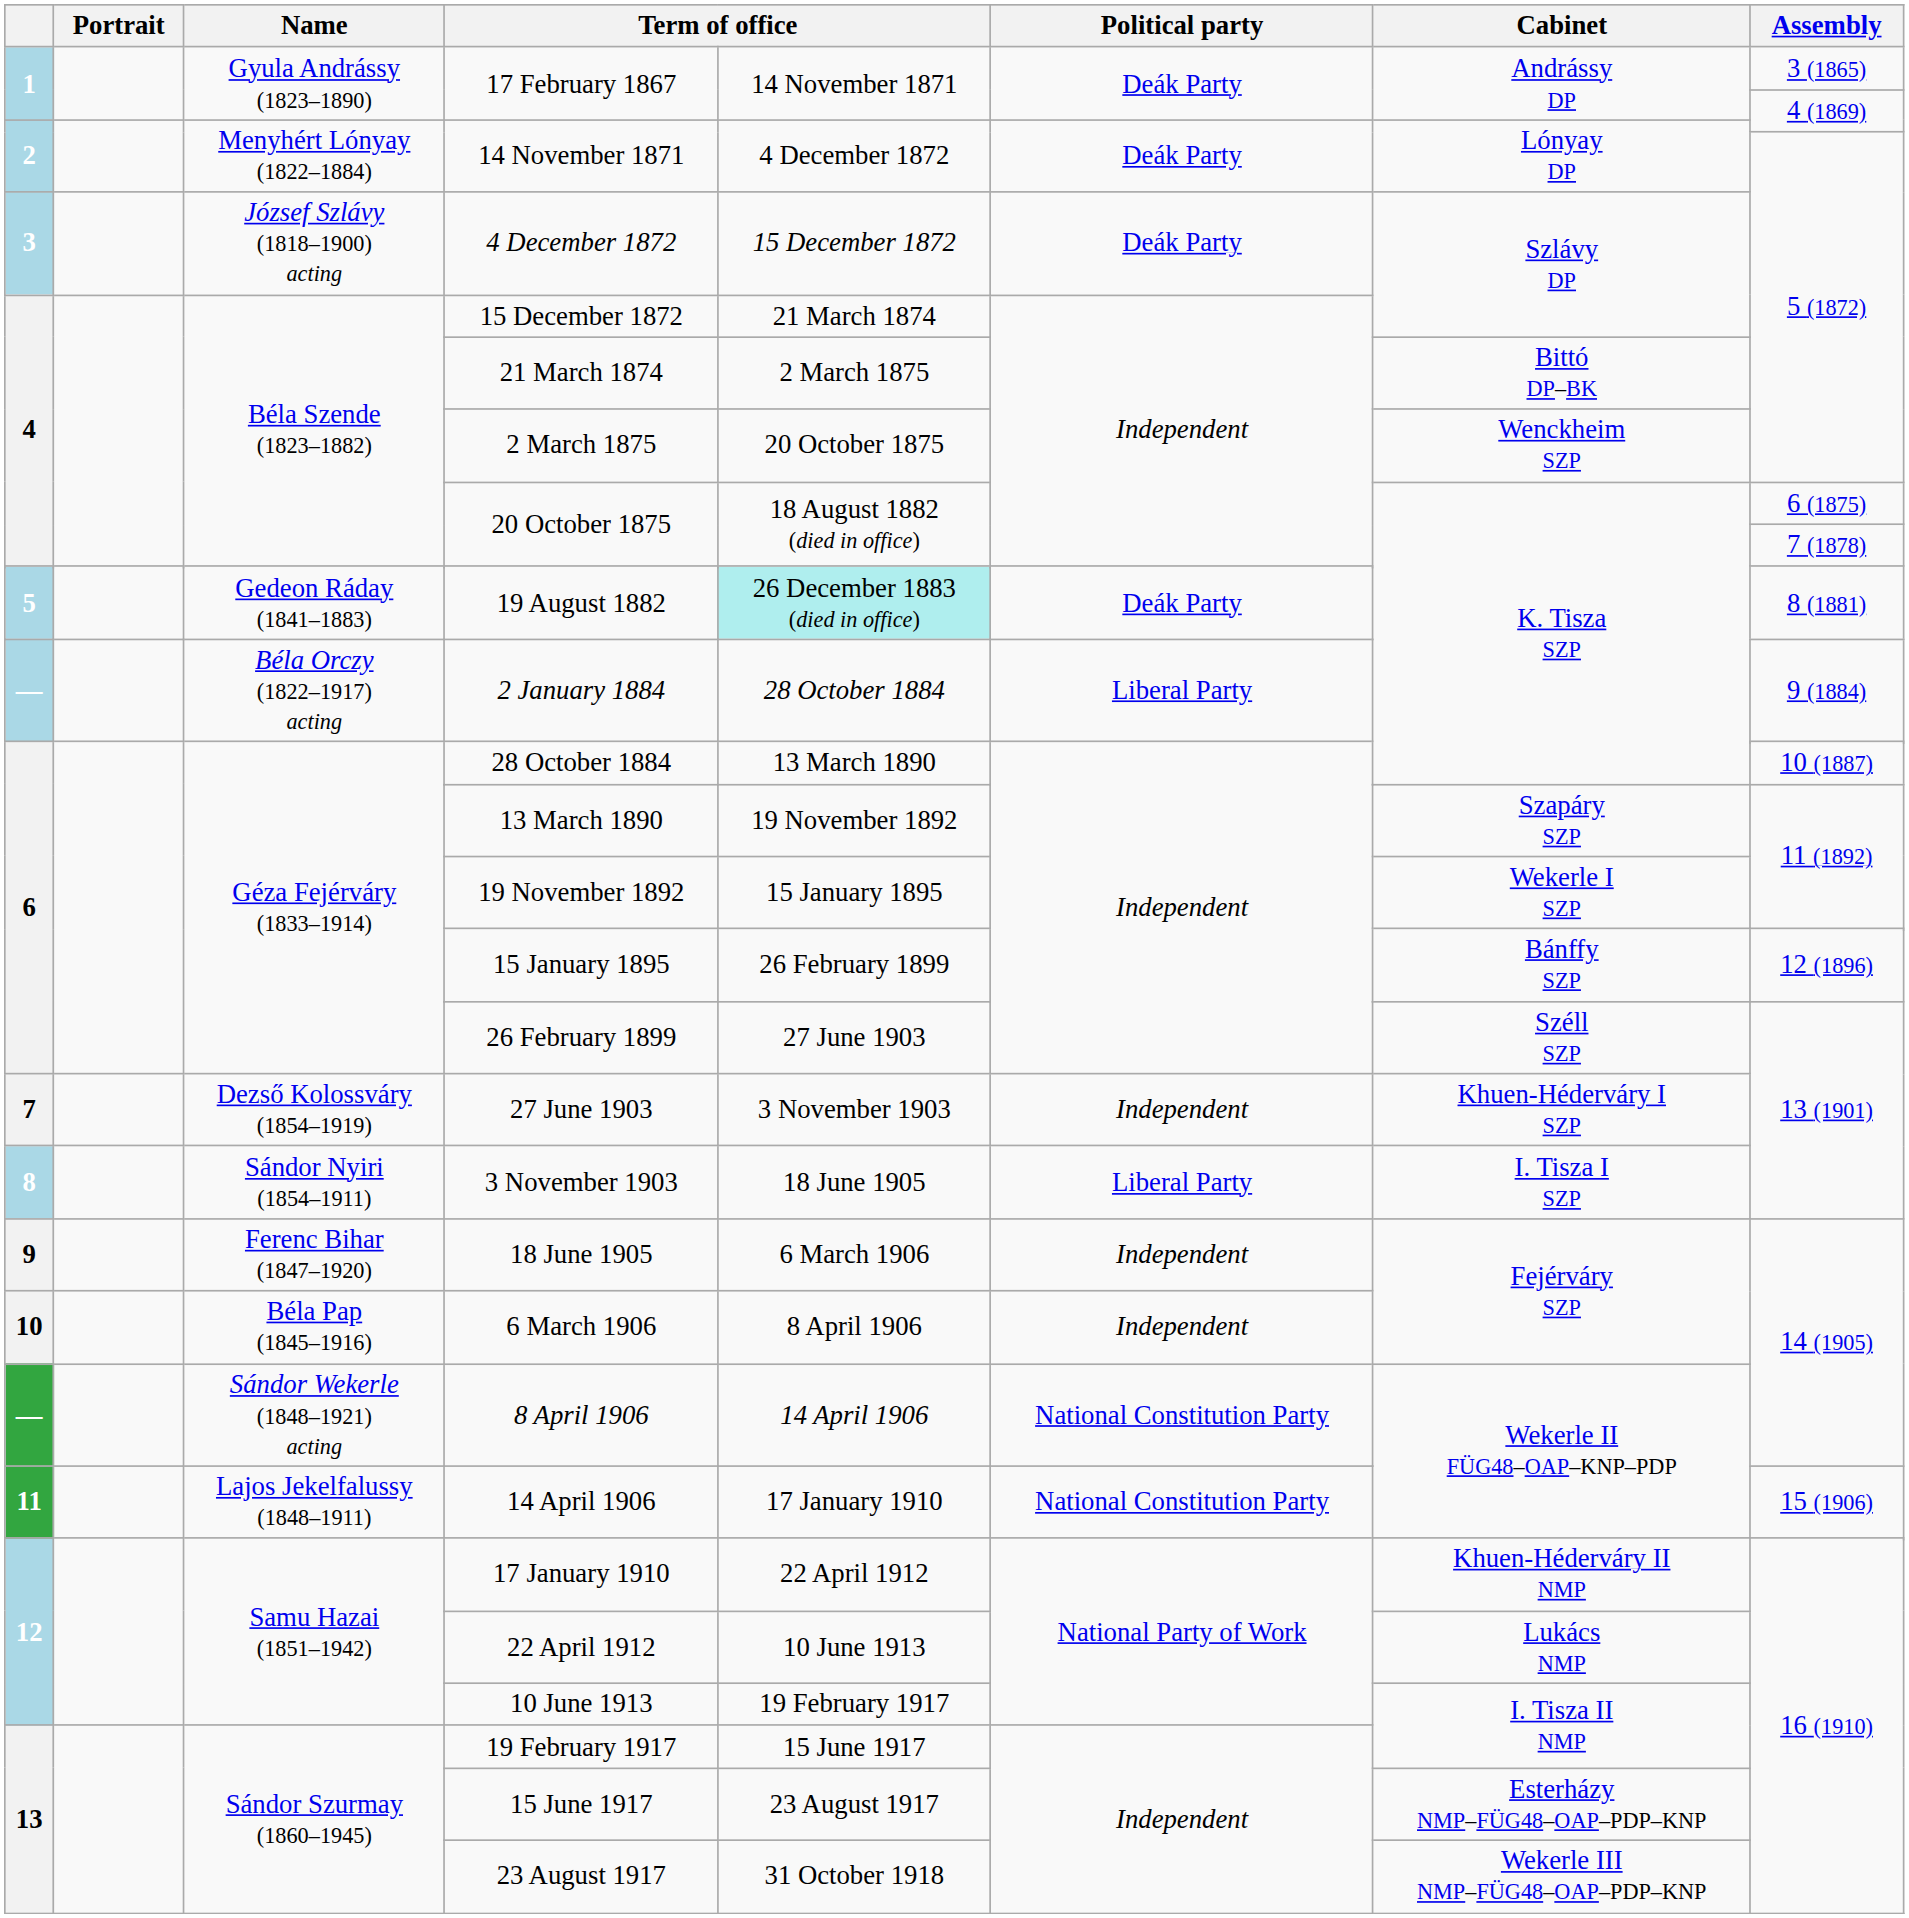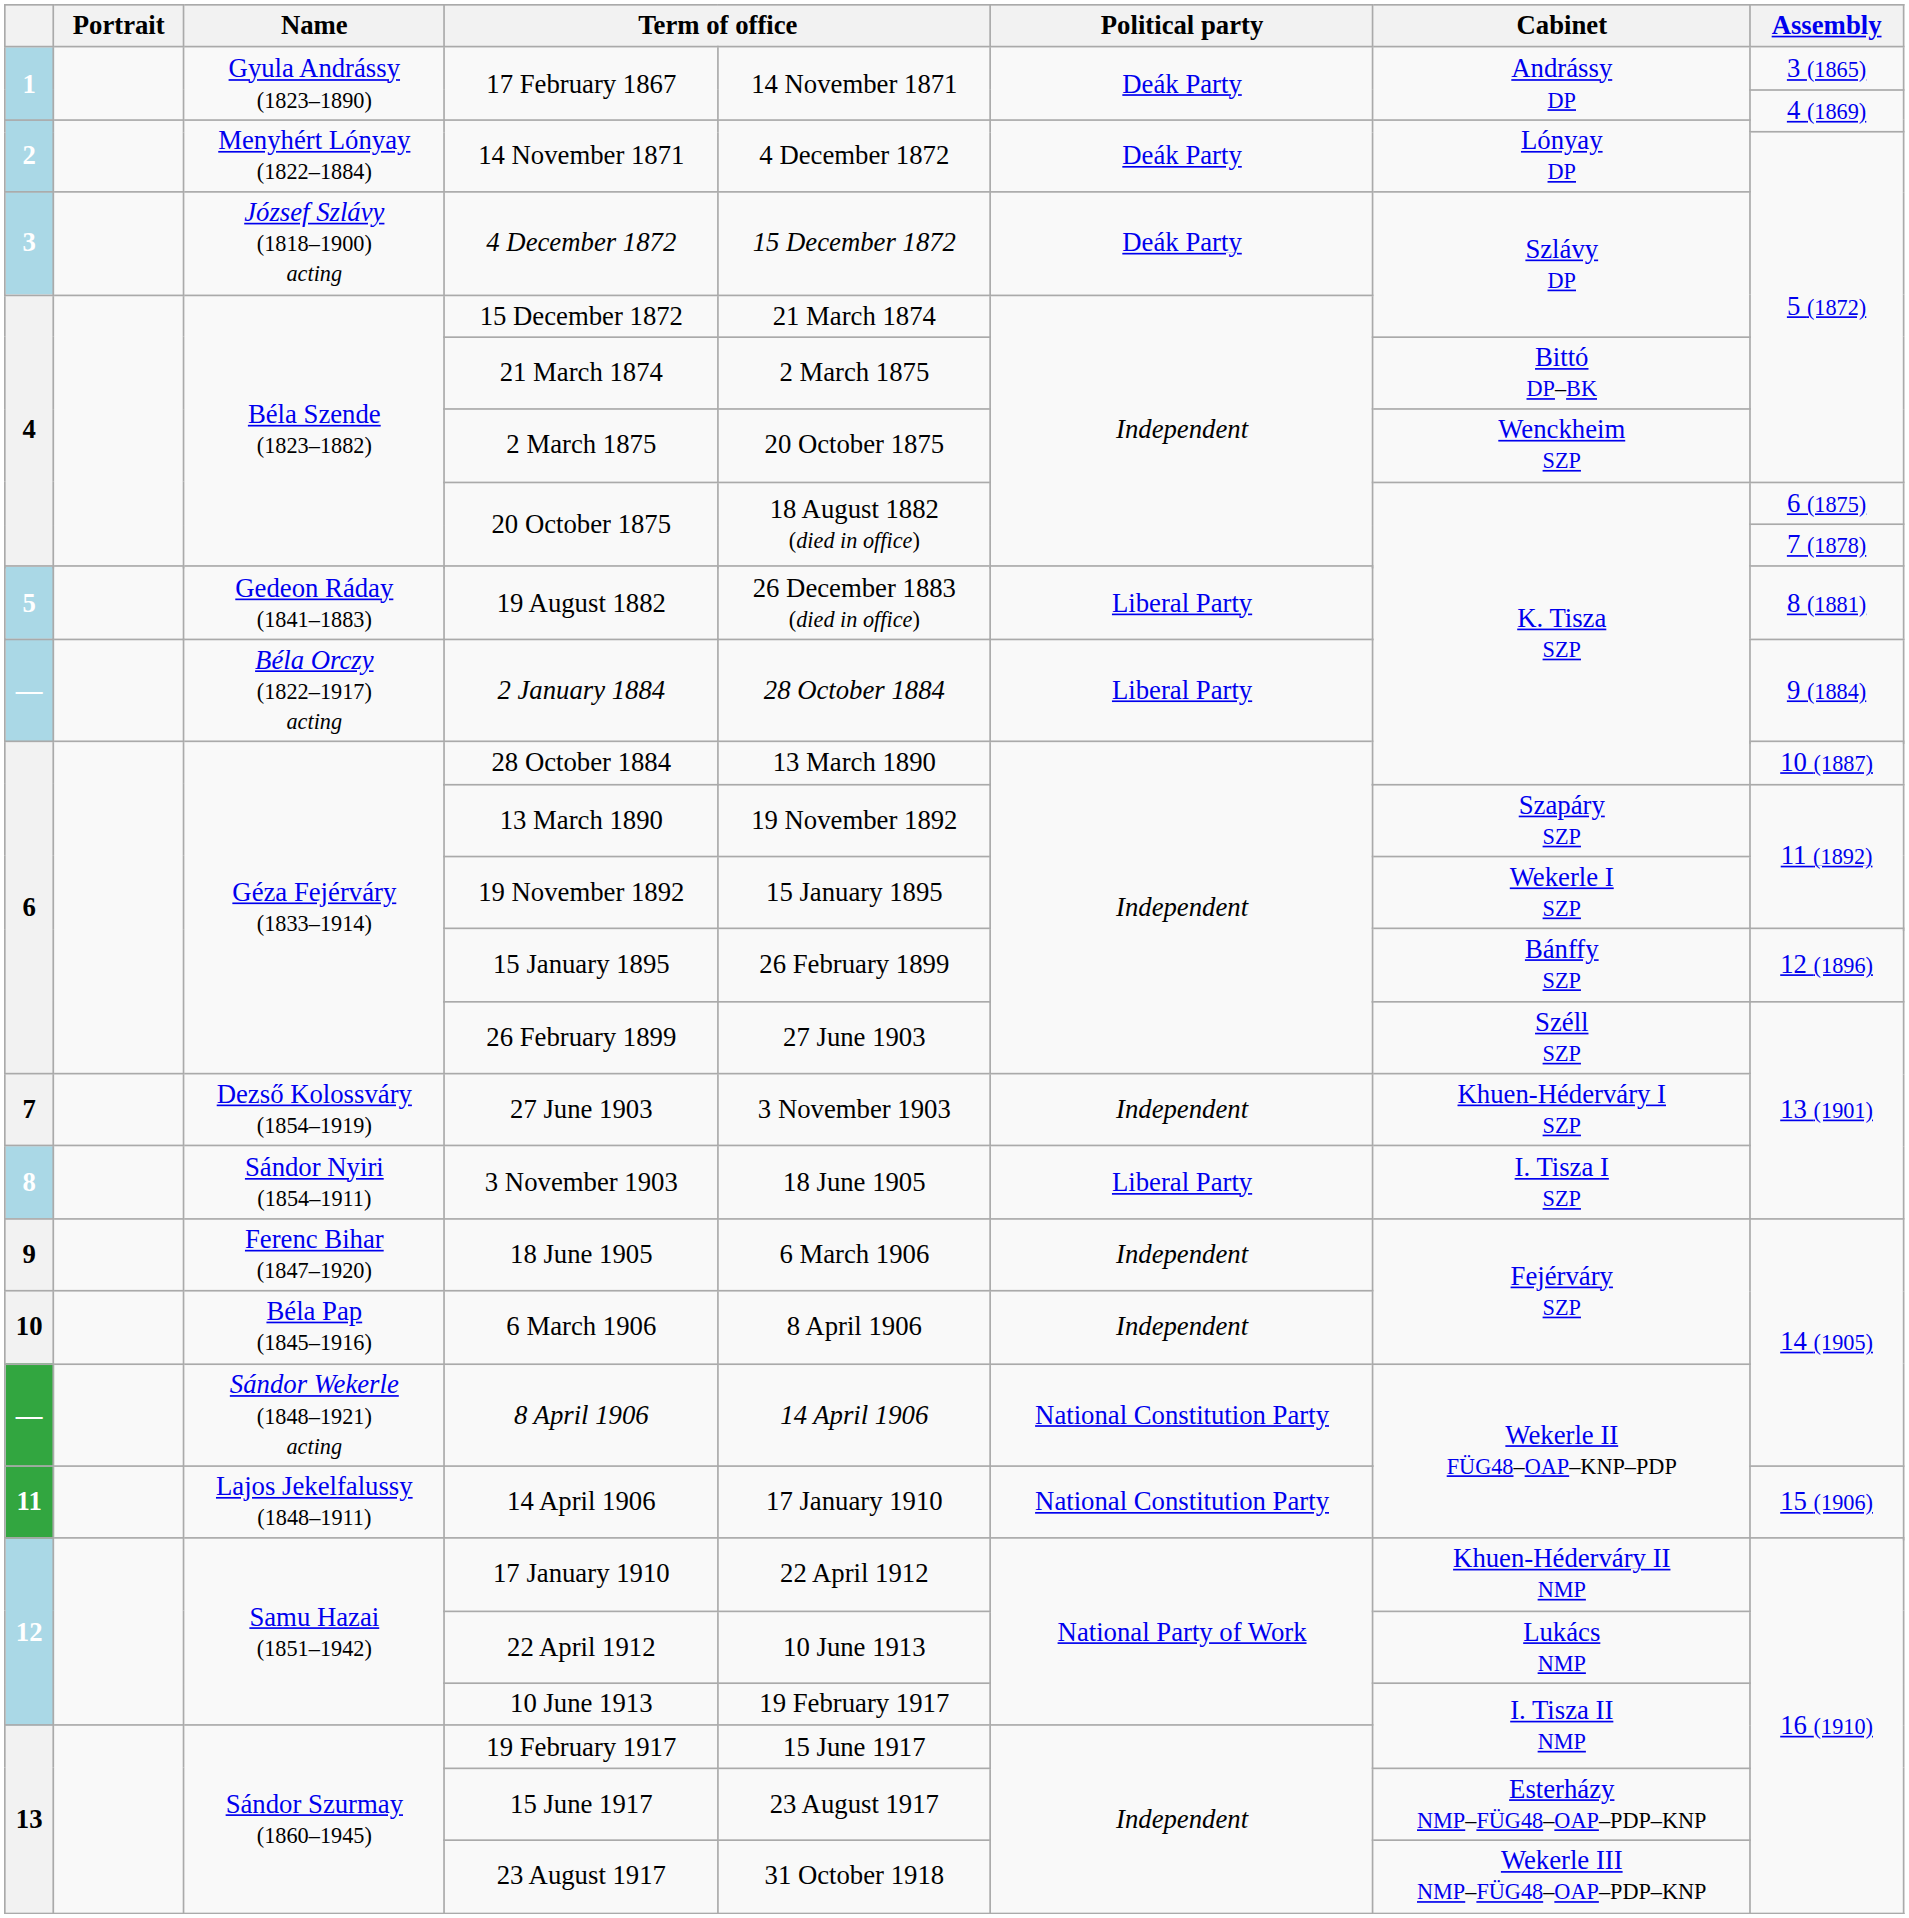(854, 602) paleturquoise background -> (854, 602) no background
(1182, 602) Deák Party -> (1182, 602) Liberal Party
